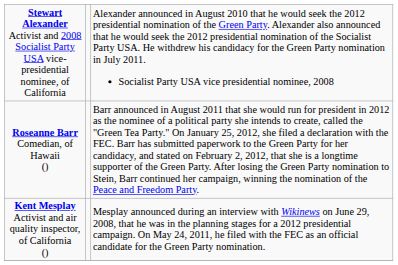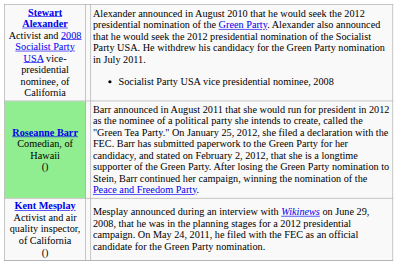(45, 149) no background -> (45, 149) lightgreen background
